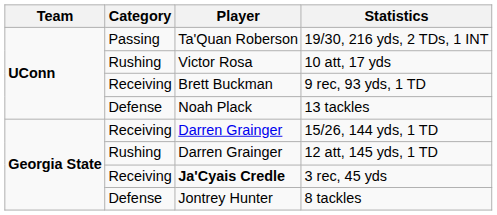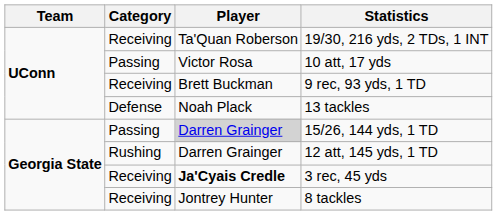(134, 39) Passing -> (140, 39) Receiving
(135, 61) Rushing -> (134, 61) Passing
(140, 130) Receiving -> (134, 130) Passing
(230, 130) no background -> (230, 130) lightgrey background
(135, 199) Defense -> (140, 199) Receiving
